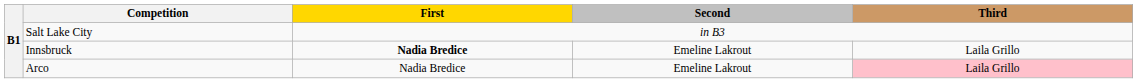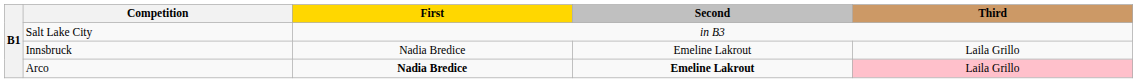(432, 50) bold -> (432, 50) normal
(432, 68) normal -> (432, 68) bold
(712, 68) normal -> (712, 68) bold
